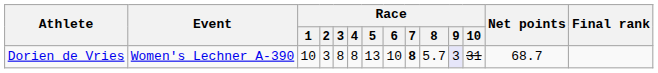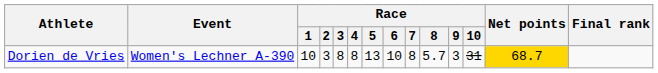(412, 56) bold -> (412, 56) normal
(456, 56) lavender background -> (456, 56) no background
(527, 56) no background -> (527, 56) gold background
